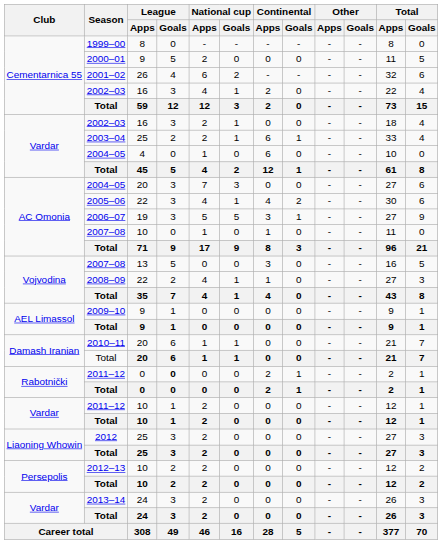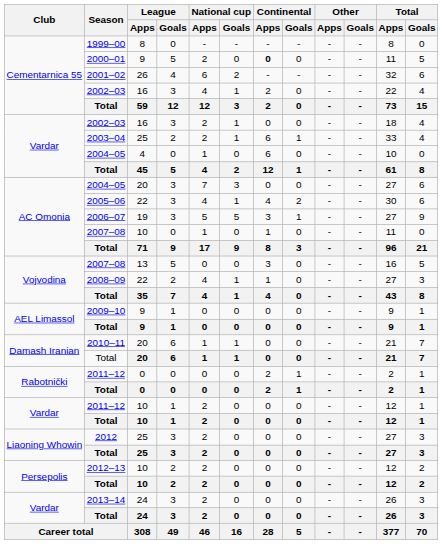(268, 59) normal -> (268, 59) bold
(173, 374) bold -> (173, 374) normal
